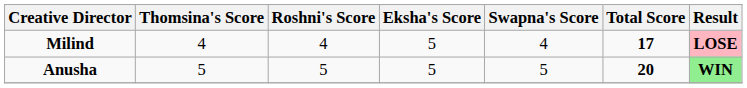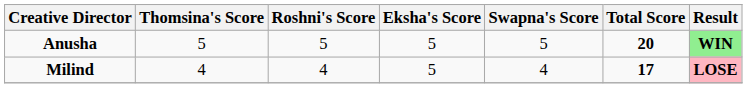rows swapped: (70, 69) <-> (70, 43)
